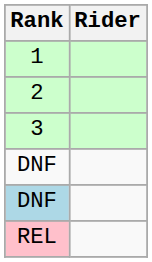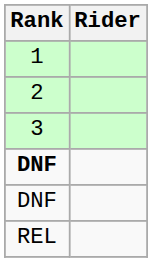(37, 167) normal -> (37, 167) bold
(37, 203) lightblue background -> (37, 203) no background
(37, 239) pink background -> (37, 239) no background
